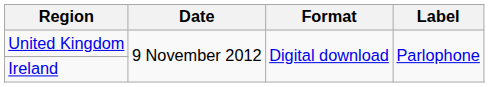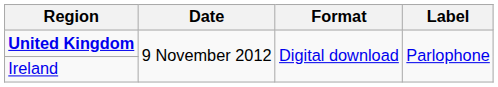(66, 43) normal -> (71, 43) bold
